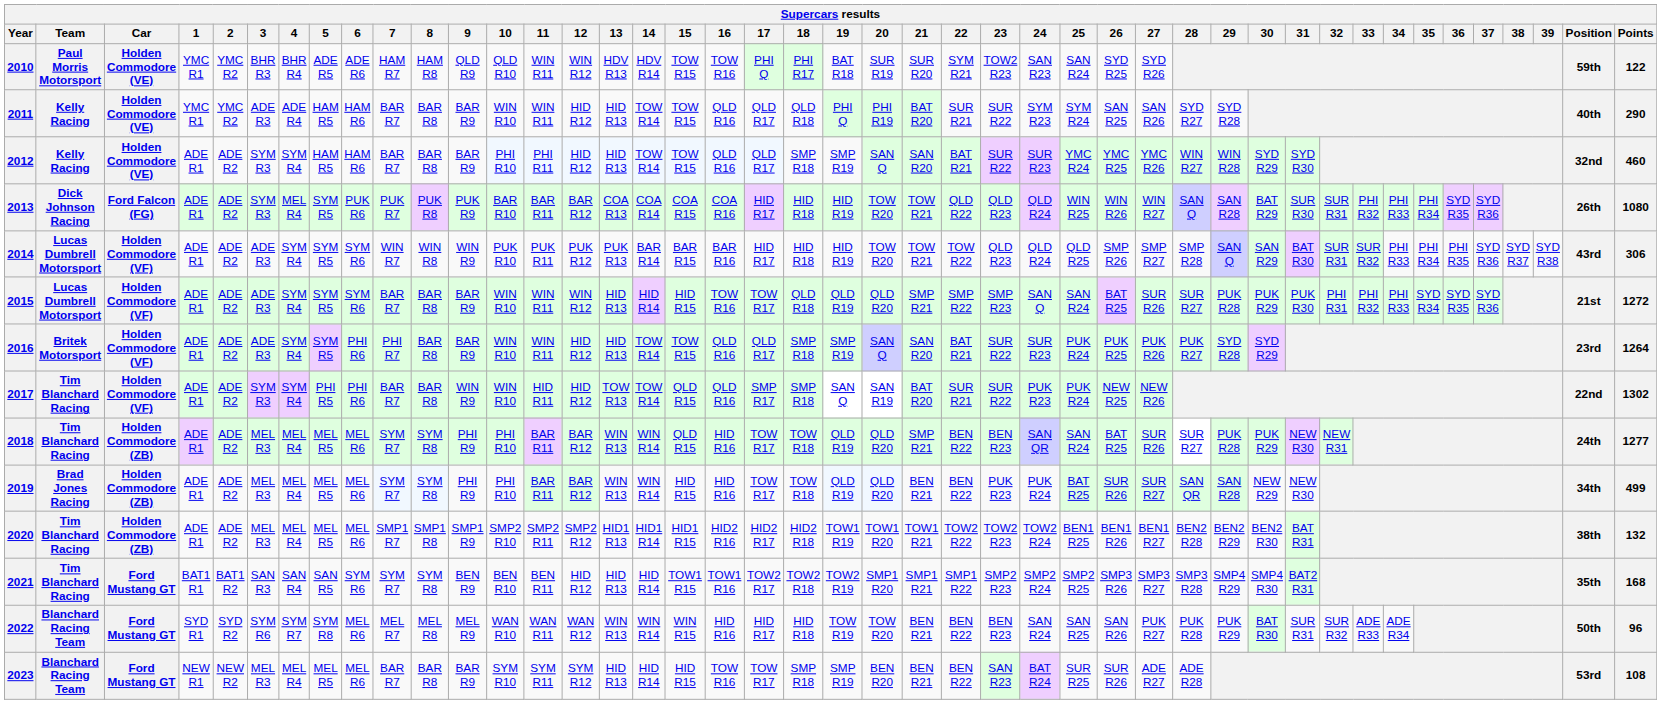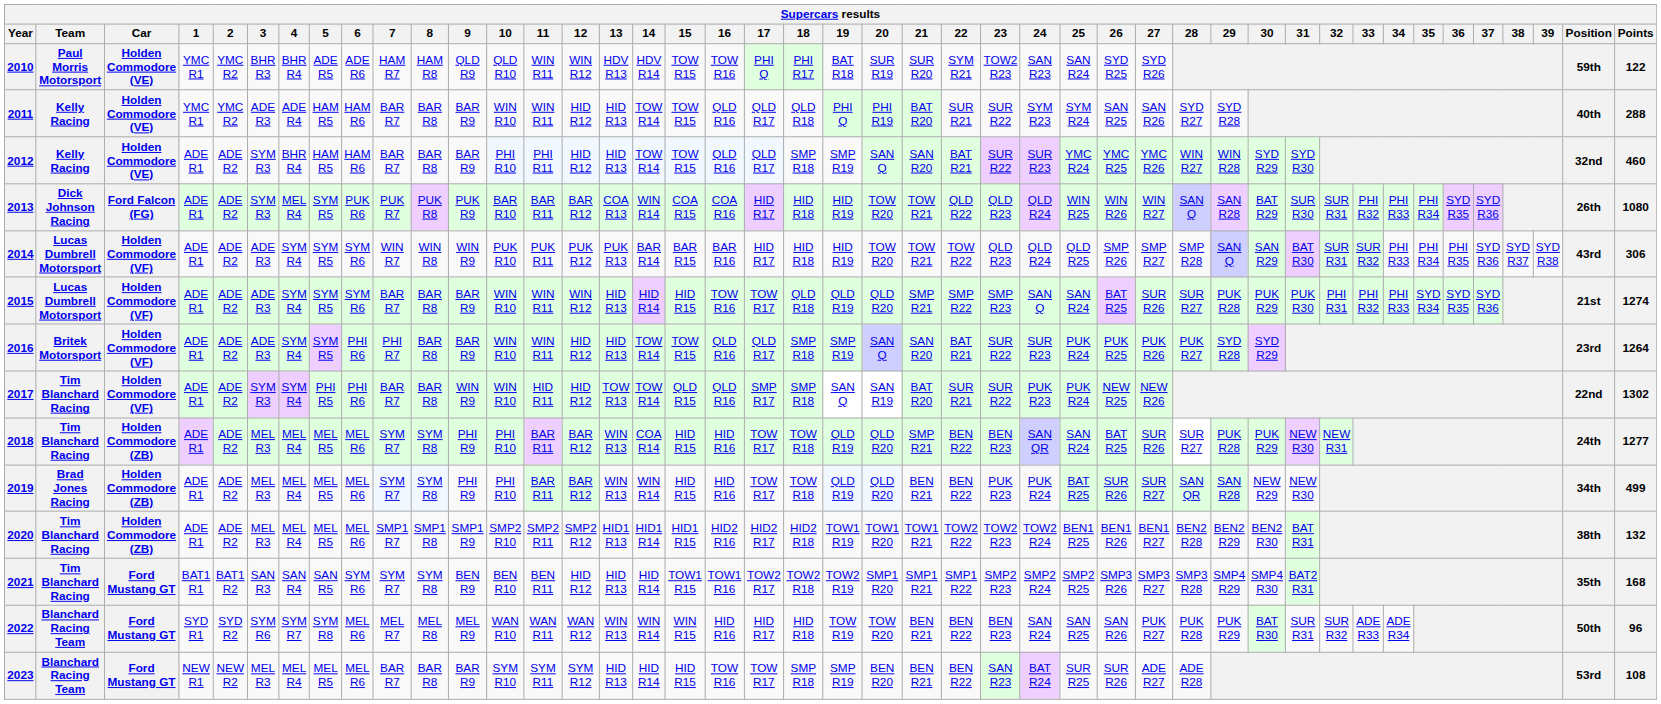(1636, 113) 290 -> (1636, 113) 288
(294, 160) SYM R4 -> (294, 160) BHR R4
(649, 207) COA R14 -> (649, 207) WIN R14
(1636, 301) 1272 -> (1636, 301) 1274
(649, 441) WIN R14 -> (649, 441) COA R14
(685, 441) QLD R15 -> (685, 441) HID R15
